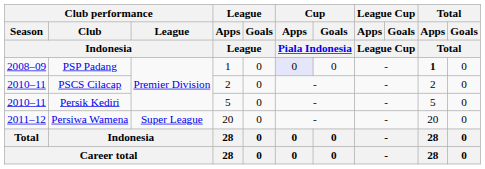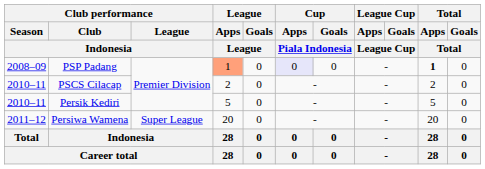(228, 66) no background -> (228, 66) lightsalmon background
